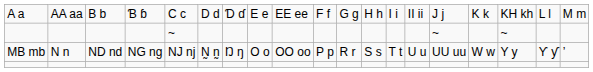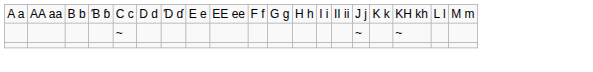- row: (26, 52)
